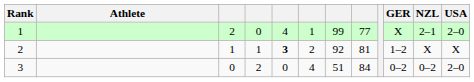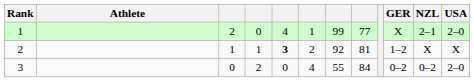(338, 67) 51 -> (338, 67) 55
